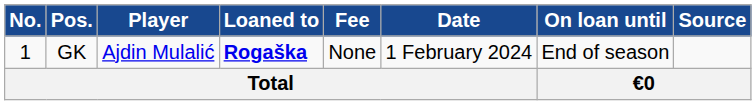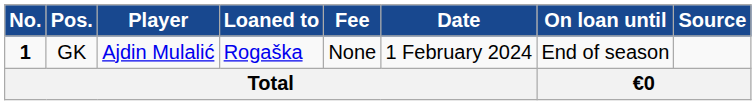(25, 52) normal -> (25, 52) bold
(265, 52) bold -> (263, 52) normal
